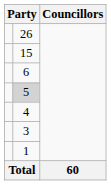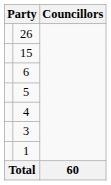(26, 92) lightgrey background -> (26, 92) no background
